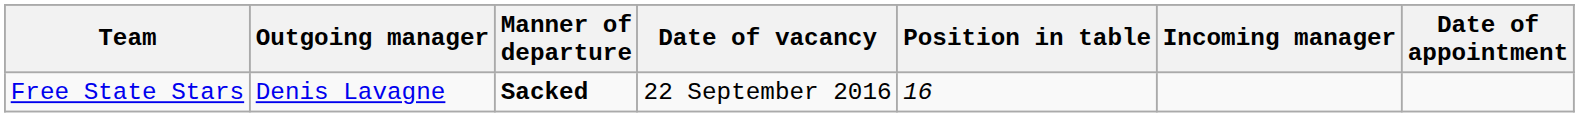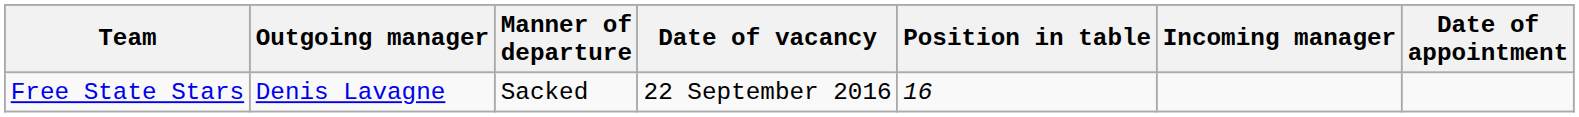(544, 92) bold -> (544, 92) normal
